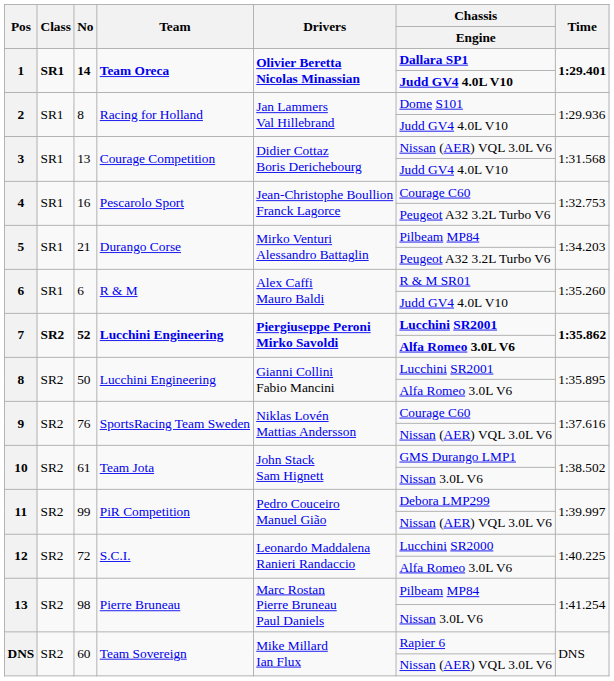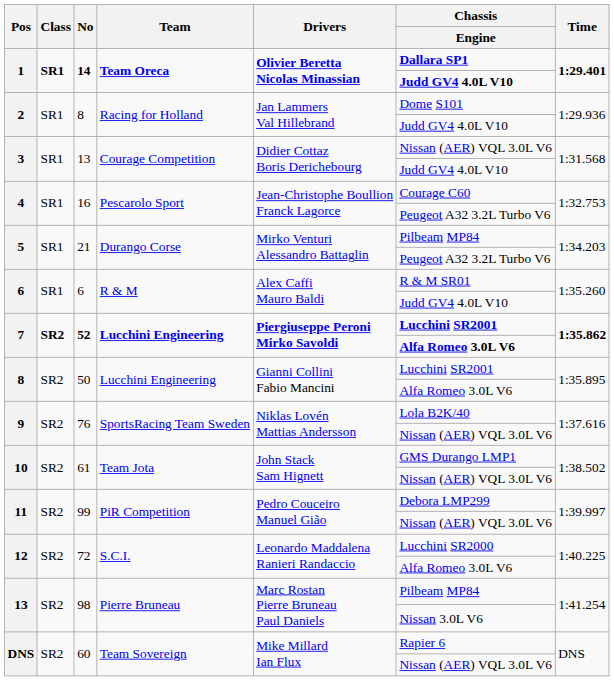(435, 412) Courage C60 -> (435, 412) Lola B2K/40
(441, 478) Nissan 3.0L V6 -> (476, 478) Nissan (AER) VQL 3.0L V6
